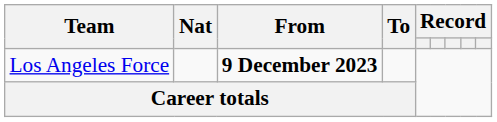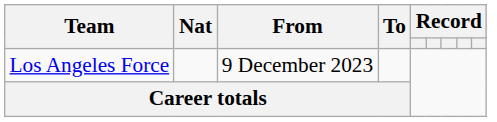(300, 64) bold -> (298, 64) normal
